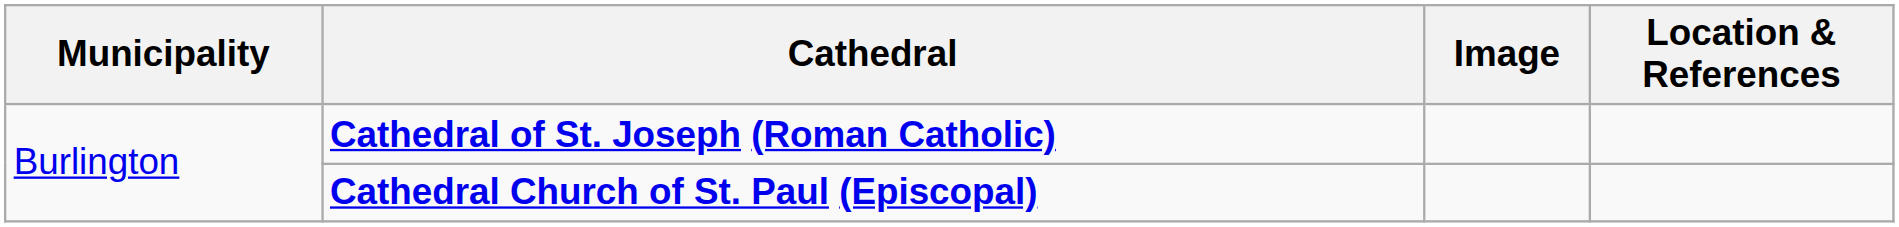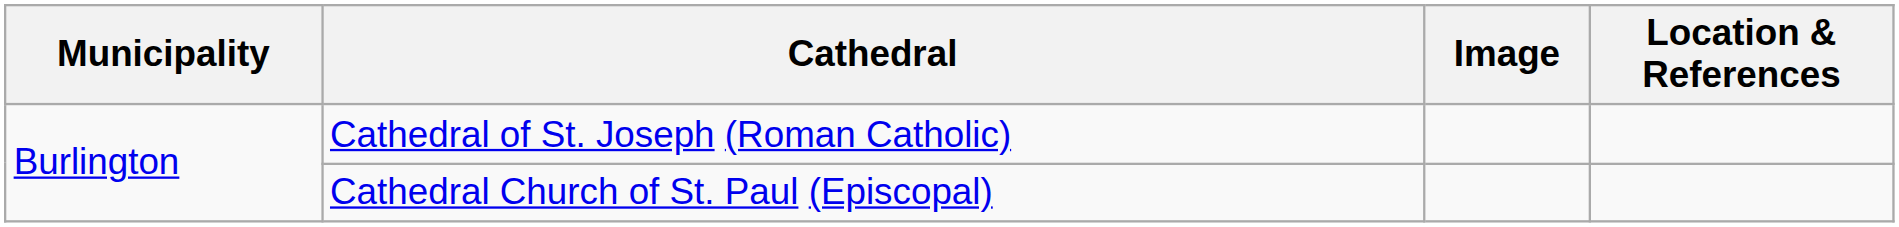(693, 133) bold -> (671, 133) normal
(684, 191) bold -> (661, 191) normal
